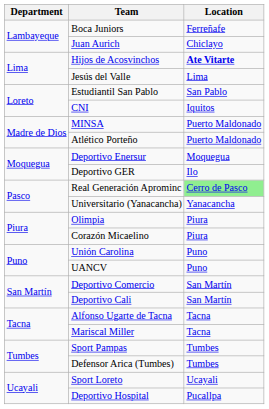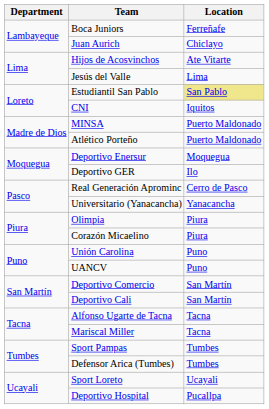(210, 60) bold -> (209, 60) normal
(207, 92) no background -> (207, 92) khaki background
(217, 188) lightgreen background -> (217, 188) no background
